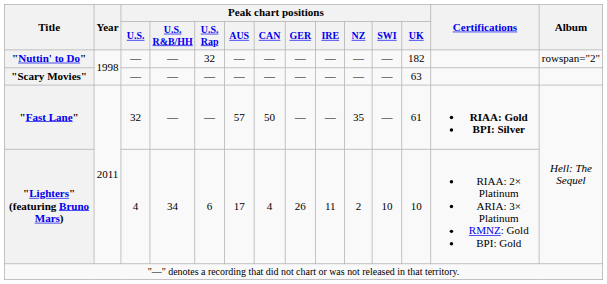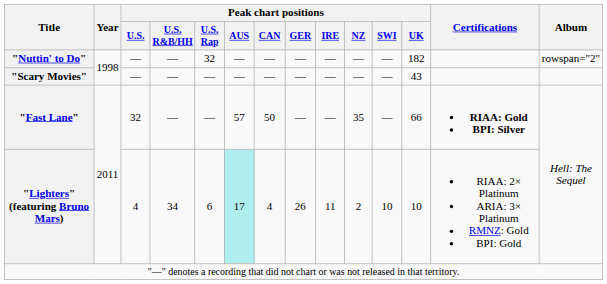(416, 76) 63 -> (416, 76) 43
(416, 117) 61 -> (416, 117) 66
(239, 206) no background -> (239, 206) paleturquoise background
